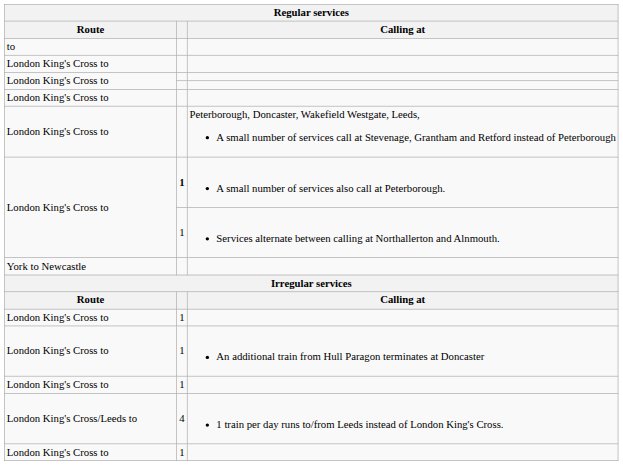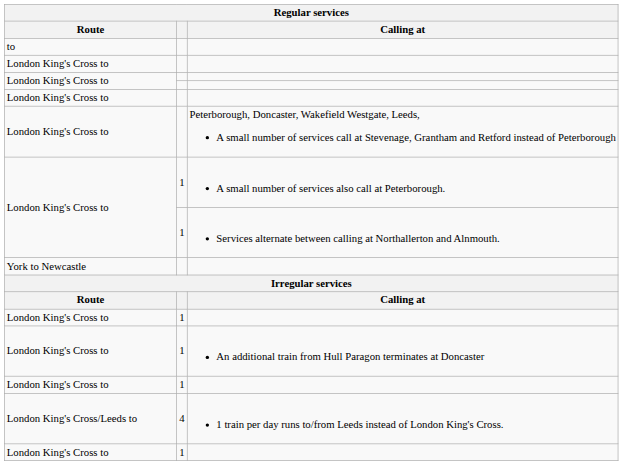(182, 182) bold -> (182, 182) normal
